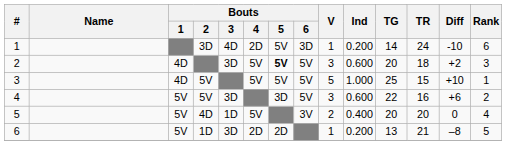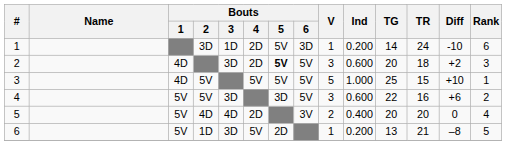(231, 47) 4D -> (231, 47) 1D
(256, 64) 5V -> (256, 64) 2D
(231, 115) 1D -> (231, 115) 4D
(256, 115) 5V -> (256, 115) 2D
(256, 132) 2D -> (256, 132) 5V
